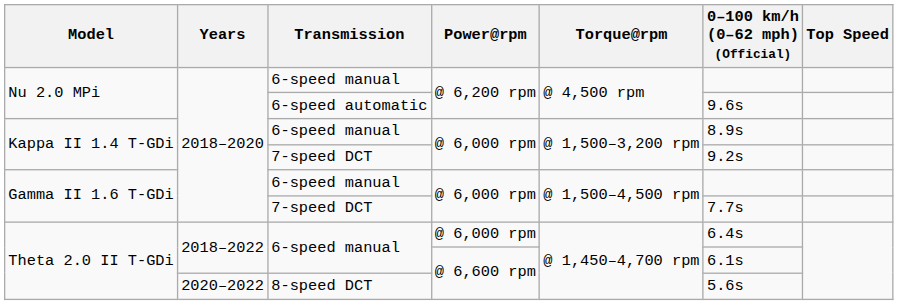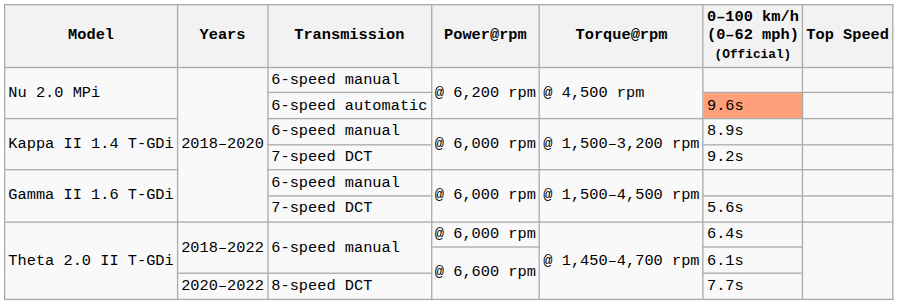(725, 105) no background -> (725, 105) lightsalmon background
(725, 208) 7.7s -> (725, 208) 5.6s
(725, 286) 5.6s -> (725, 286) 7.7s
